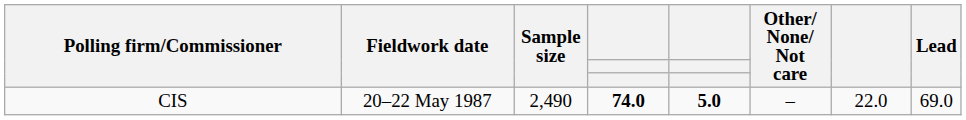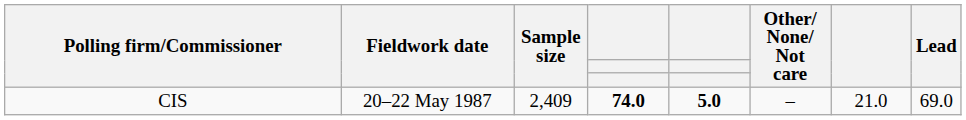(551, 101) 2,490 -> (551, 101) 2,409
(871, 101) 22.0 -> (871, 101) 21.0
